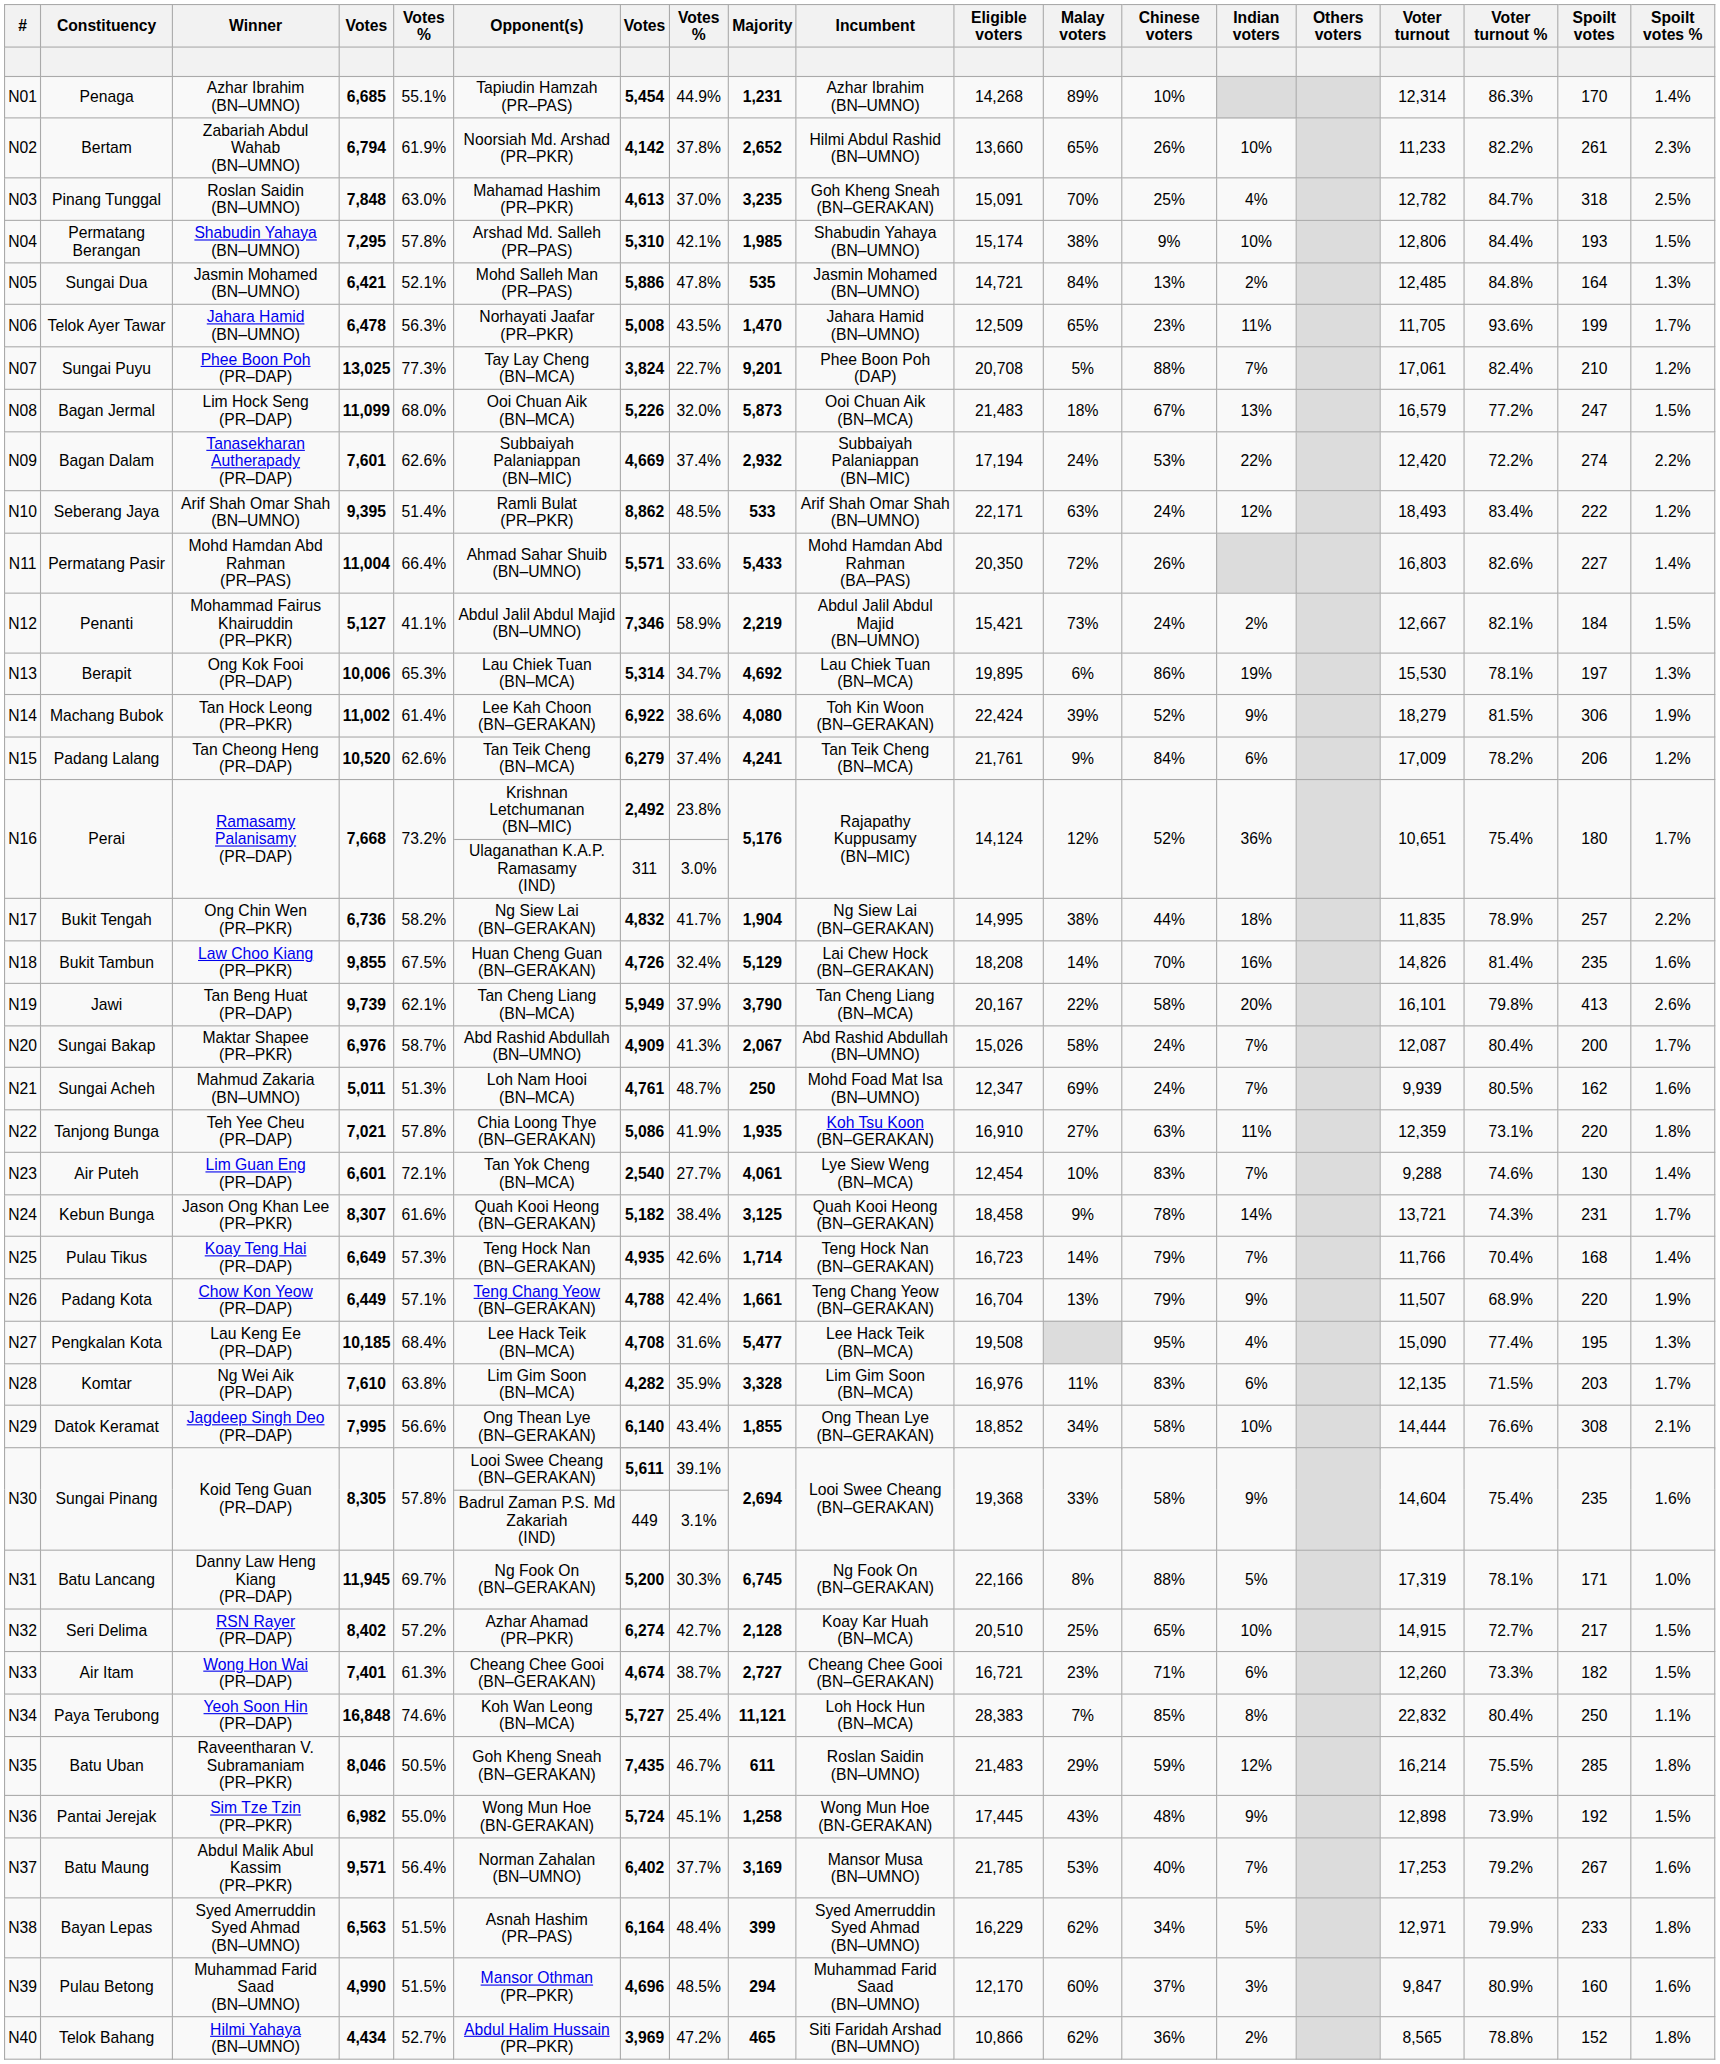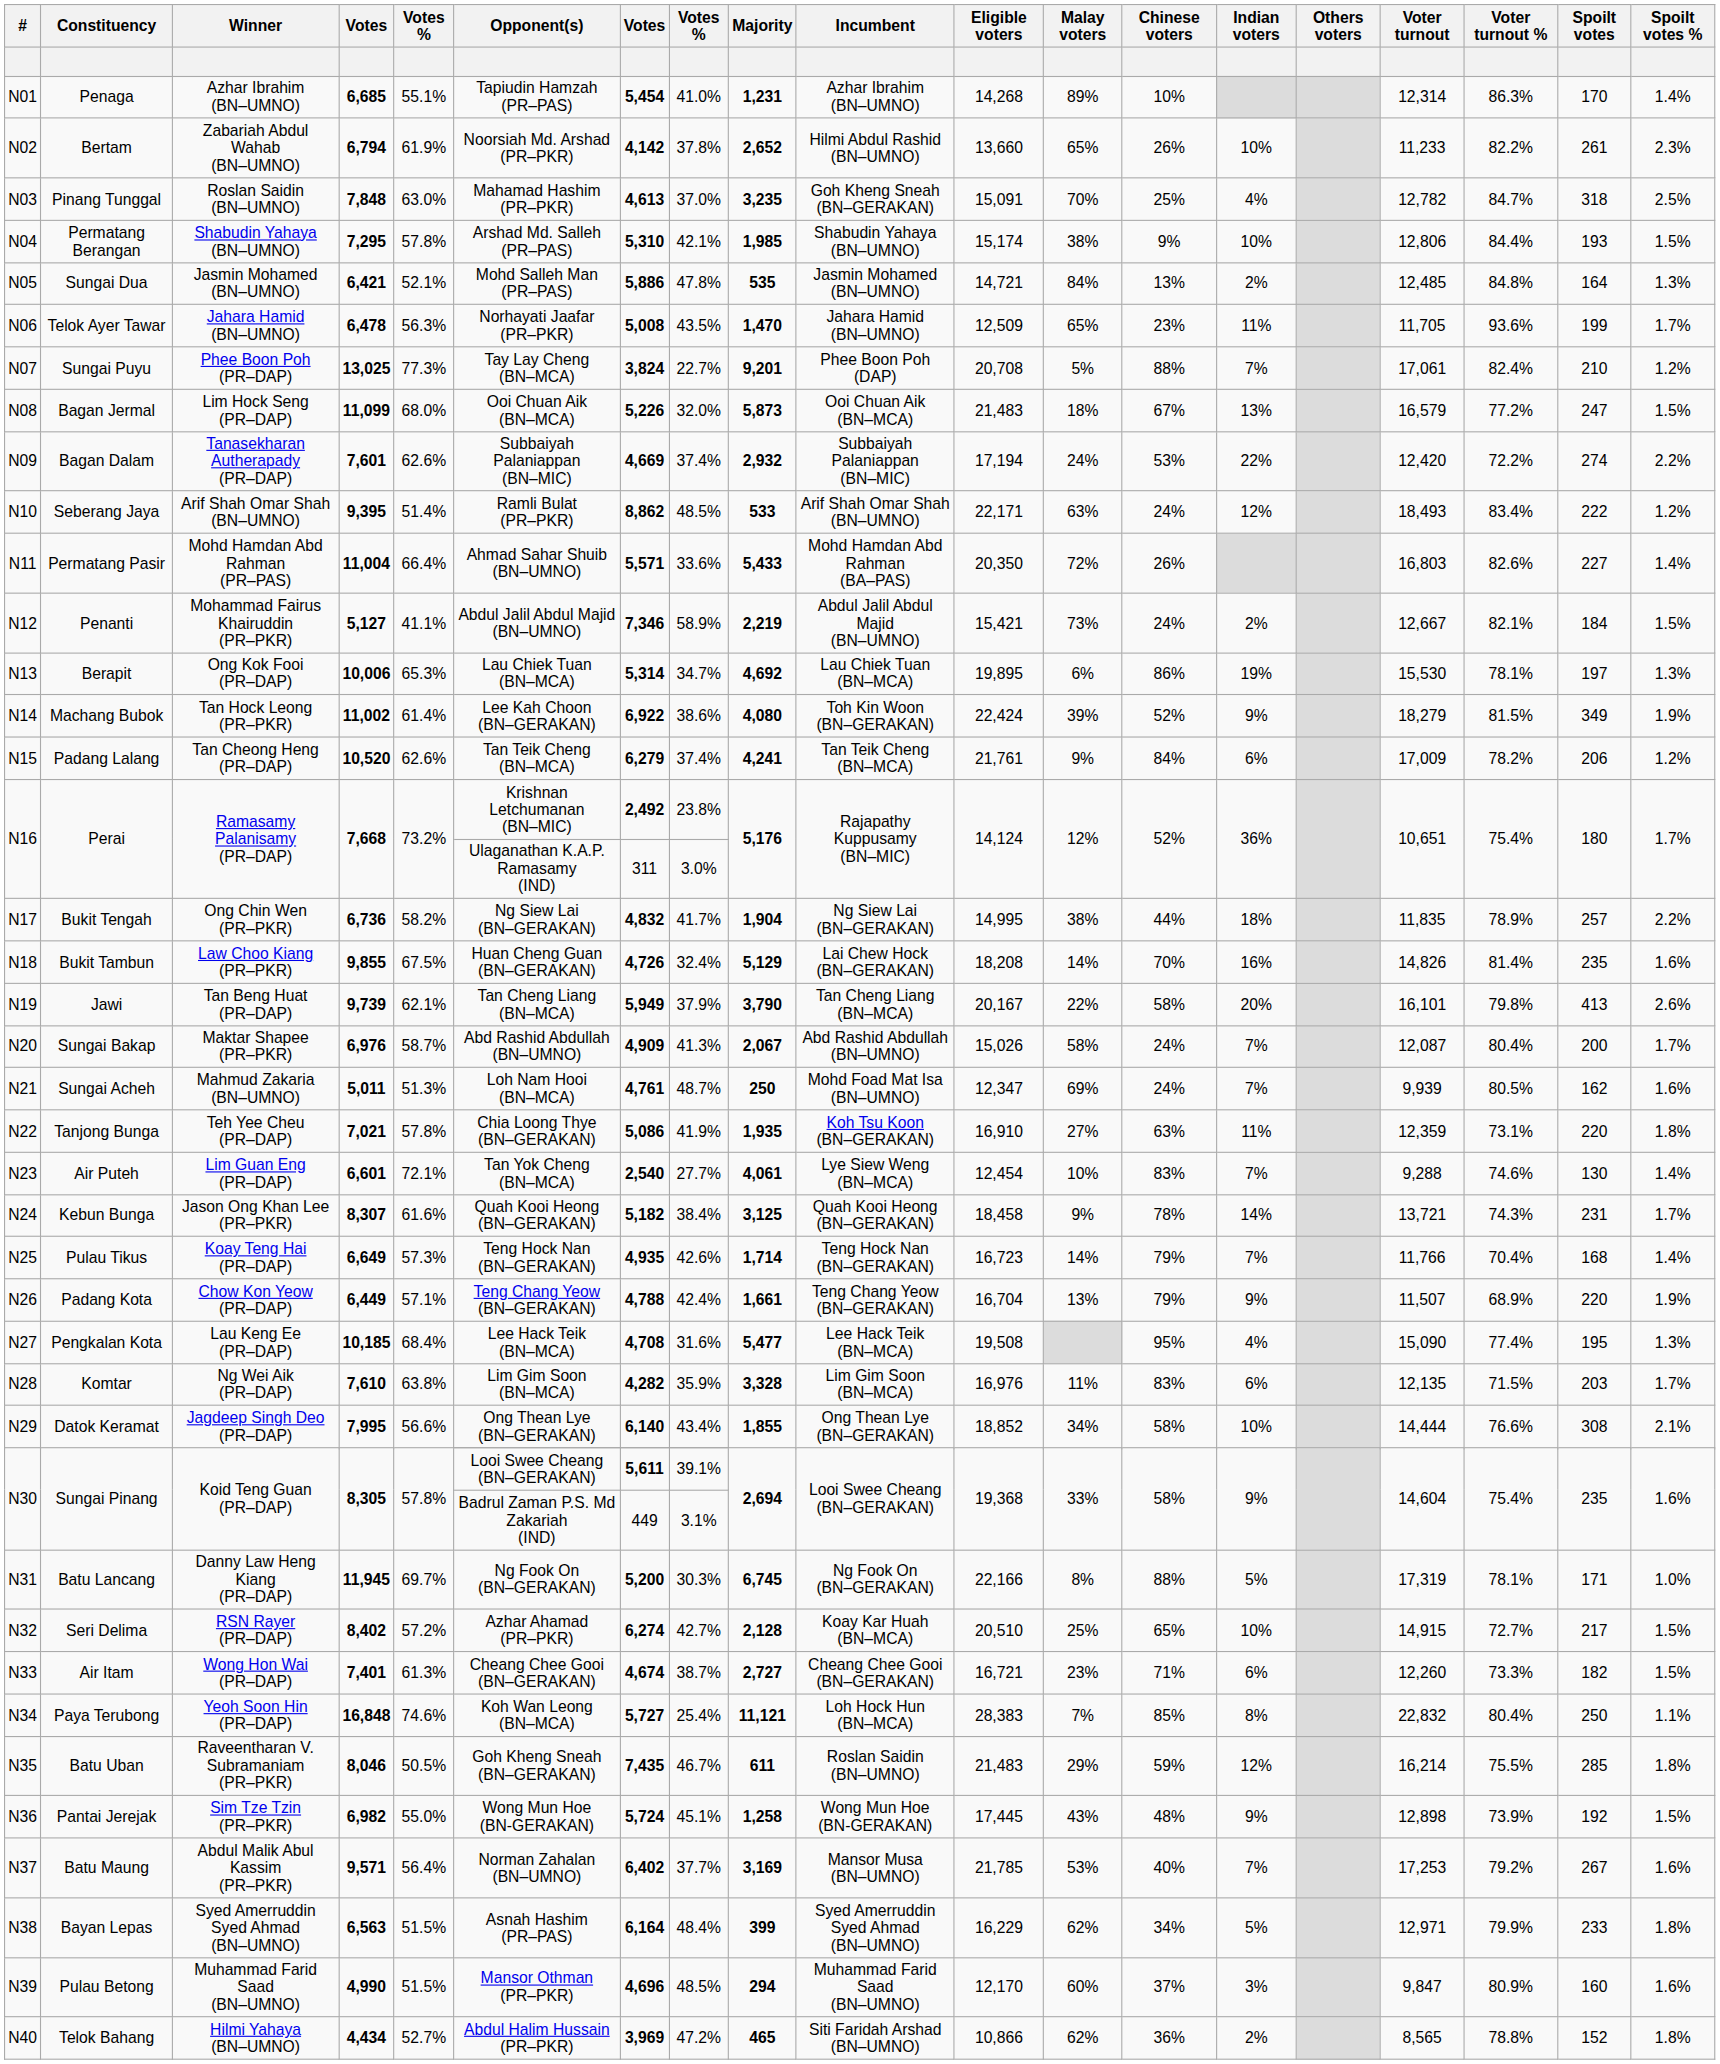(699, 97) 44.9% -> (699, 97) 41.0%
(1594, 716) 306 -> (1594, 716) 349
